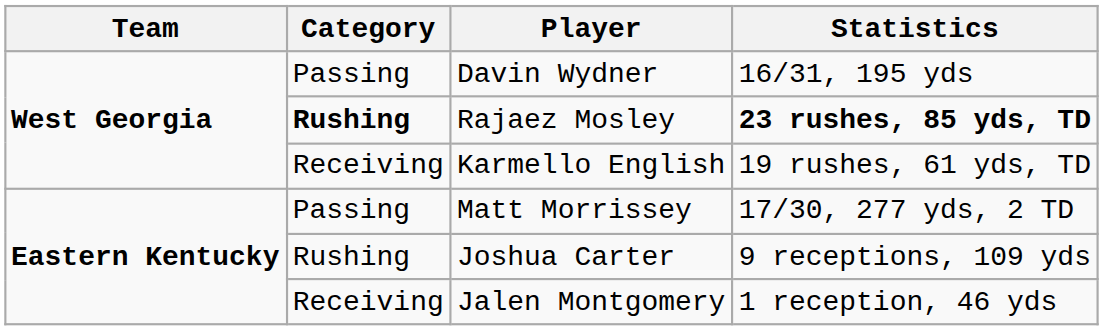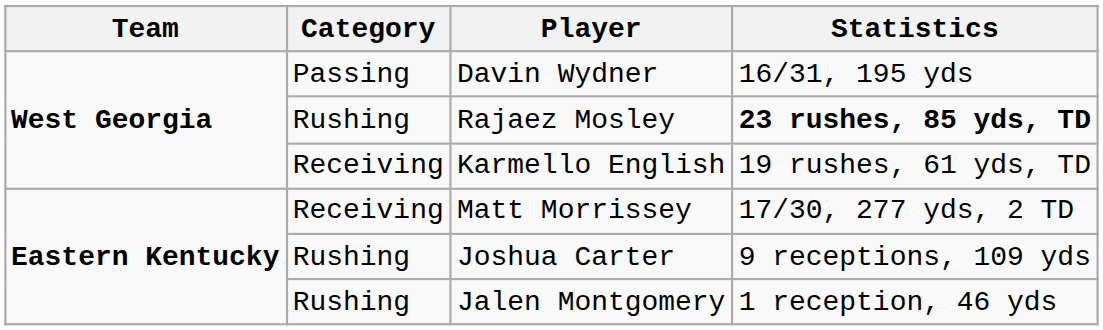(351, 120) bold -> (351, 120) normal
(351, 211) Passing -> (368, 211) Receiving
(368, 302) Receiving -> (351, 302) Rushing
